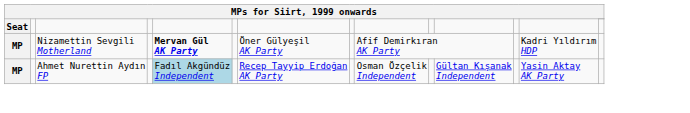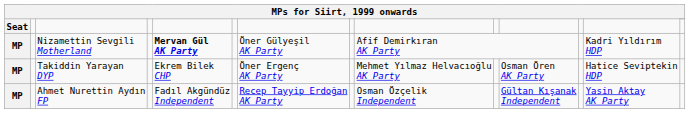+ row: (81, 71)
(192, 71) lightblue background -> (192, 96) no background
